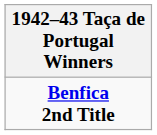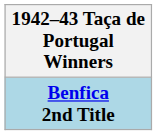(78, 103) no background -> (78, 103) lightblue background
